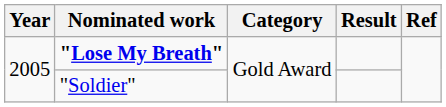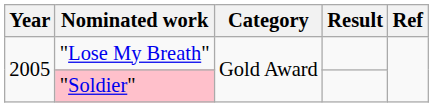(141, 53) bold -> (135, 53) normal
(98, 85) no background -> (98, 85) pink background
